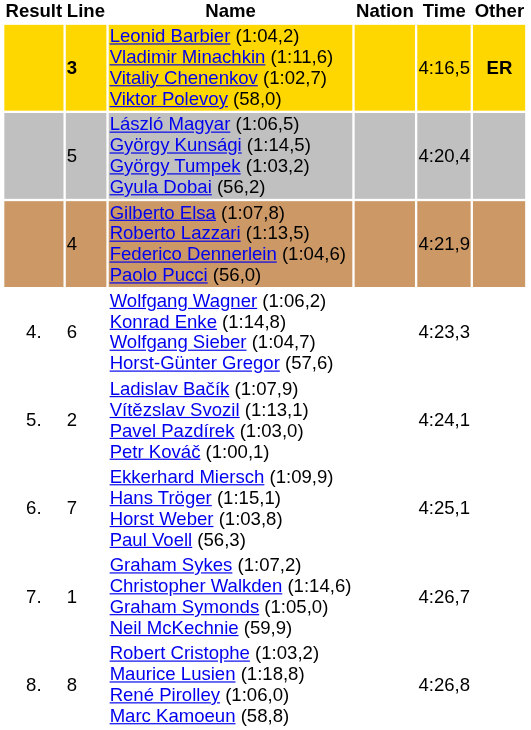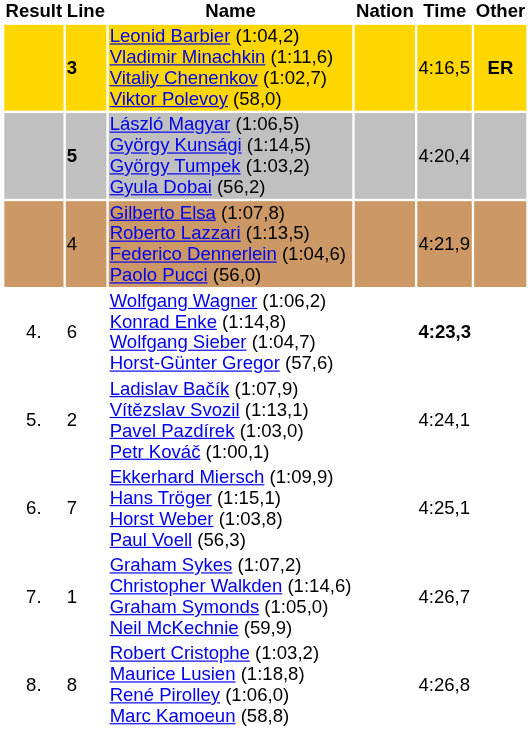(72, 155) normal -> (72, 155) bold
(444, 332) normal -> (445, 332) bold
